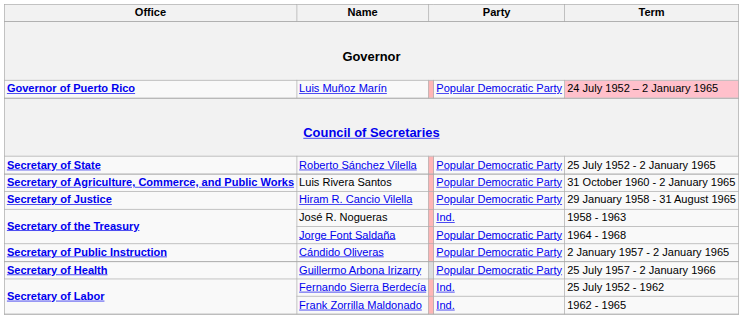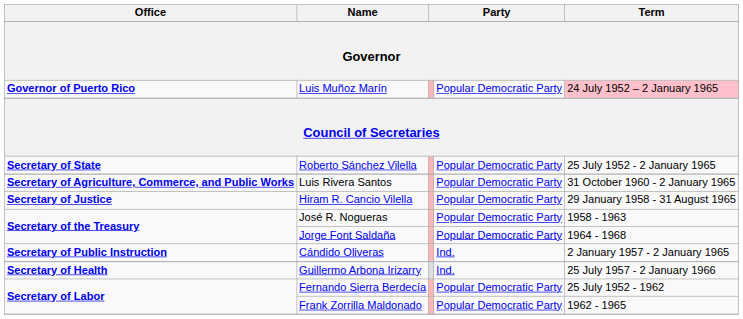(446, 217) Ind. -> (499, 217) Popular Democratic Party
(499, 252) Popular Democratic Party -> (446, 252) Ind.
(499, 270) Popular Democratic Party -> (446, 270) Ind.
(446, 287) Ind. -> (499, 287) Popular Democratic Party
(446, 305) Ind. -> (499, 305) Popular Democratic Party
